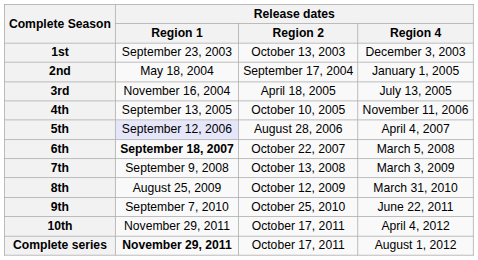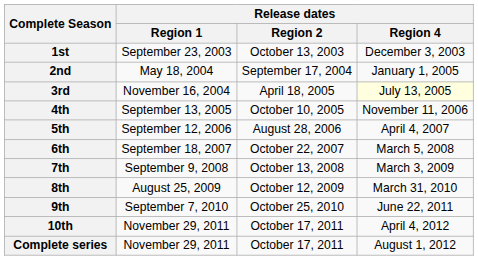(416, 91) no background -> (415, 91) lightyellow background
(177, 129) lavender background -> (177, 129) no background
(177, 149) bold -> (177, 149) normal
(177, 245) bold -> (177, 245) normal
